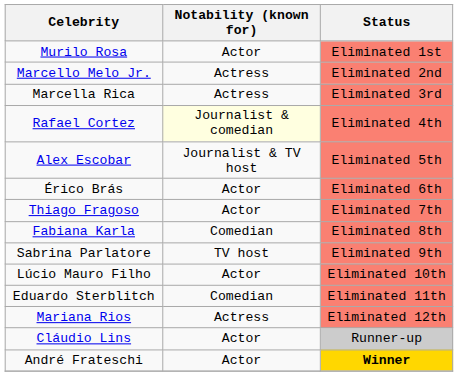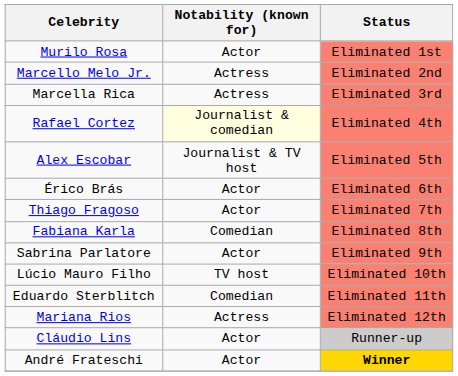(242, 253) TV host -> (242, 253) Actor
(242, 275) Actor -> (242, 275) TV host
